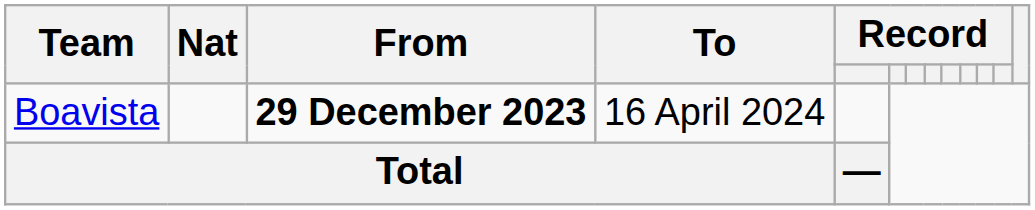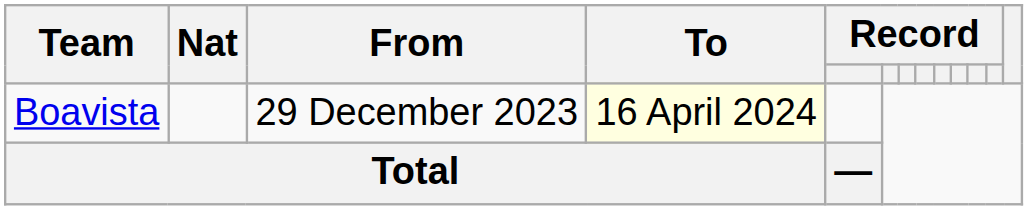(421, 112) bold -> (417, 112) normal
(715, 112) no background -> (706, 112) lightyellow background
